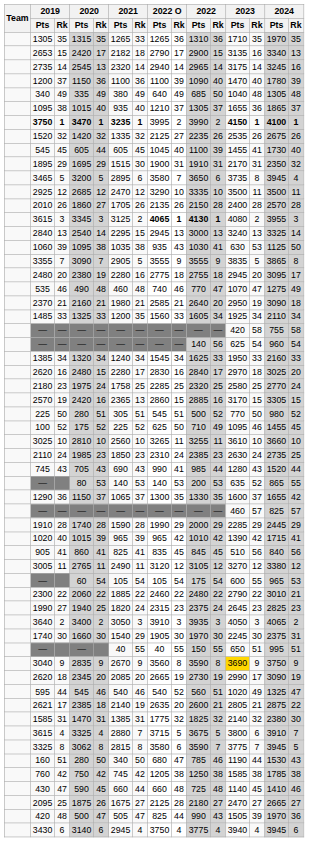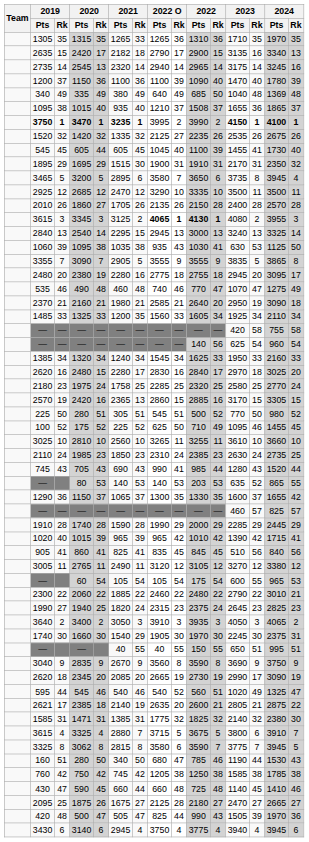(43, 53) 2653 -> (43, 53) 2635
(276, 95) 1305 -> (276, 95) 1369
(198, 109) 1305 -> (198, 109) 1508
(198, 483) 200 -> (198, 483) 203
(237, 664) gold background -> (237, 664) no background
(82, 719) 1470 -> (82, 719) 1471
